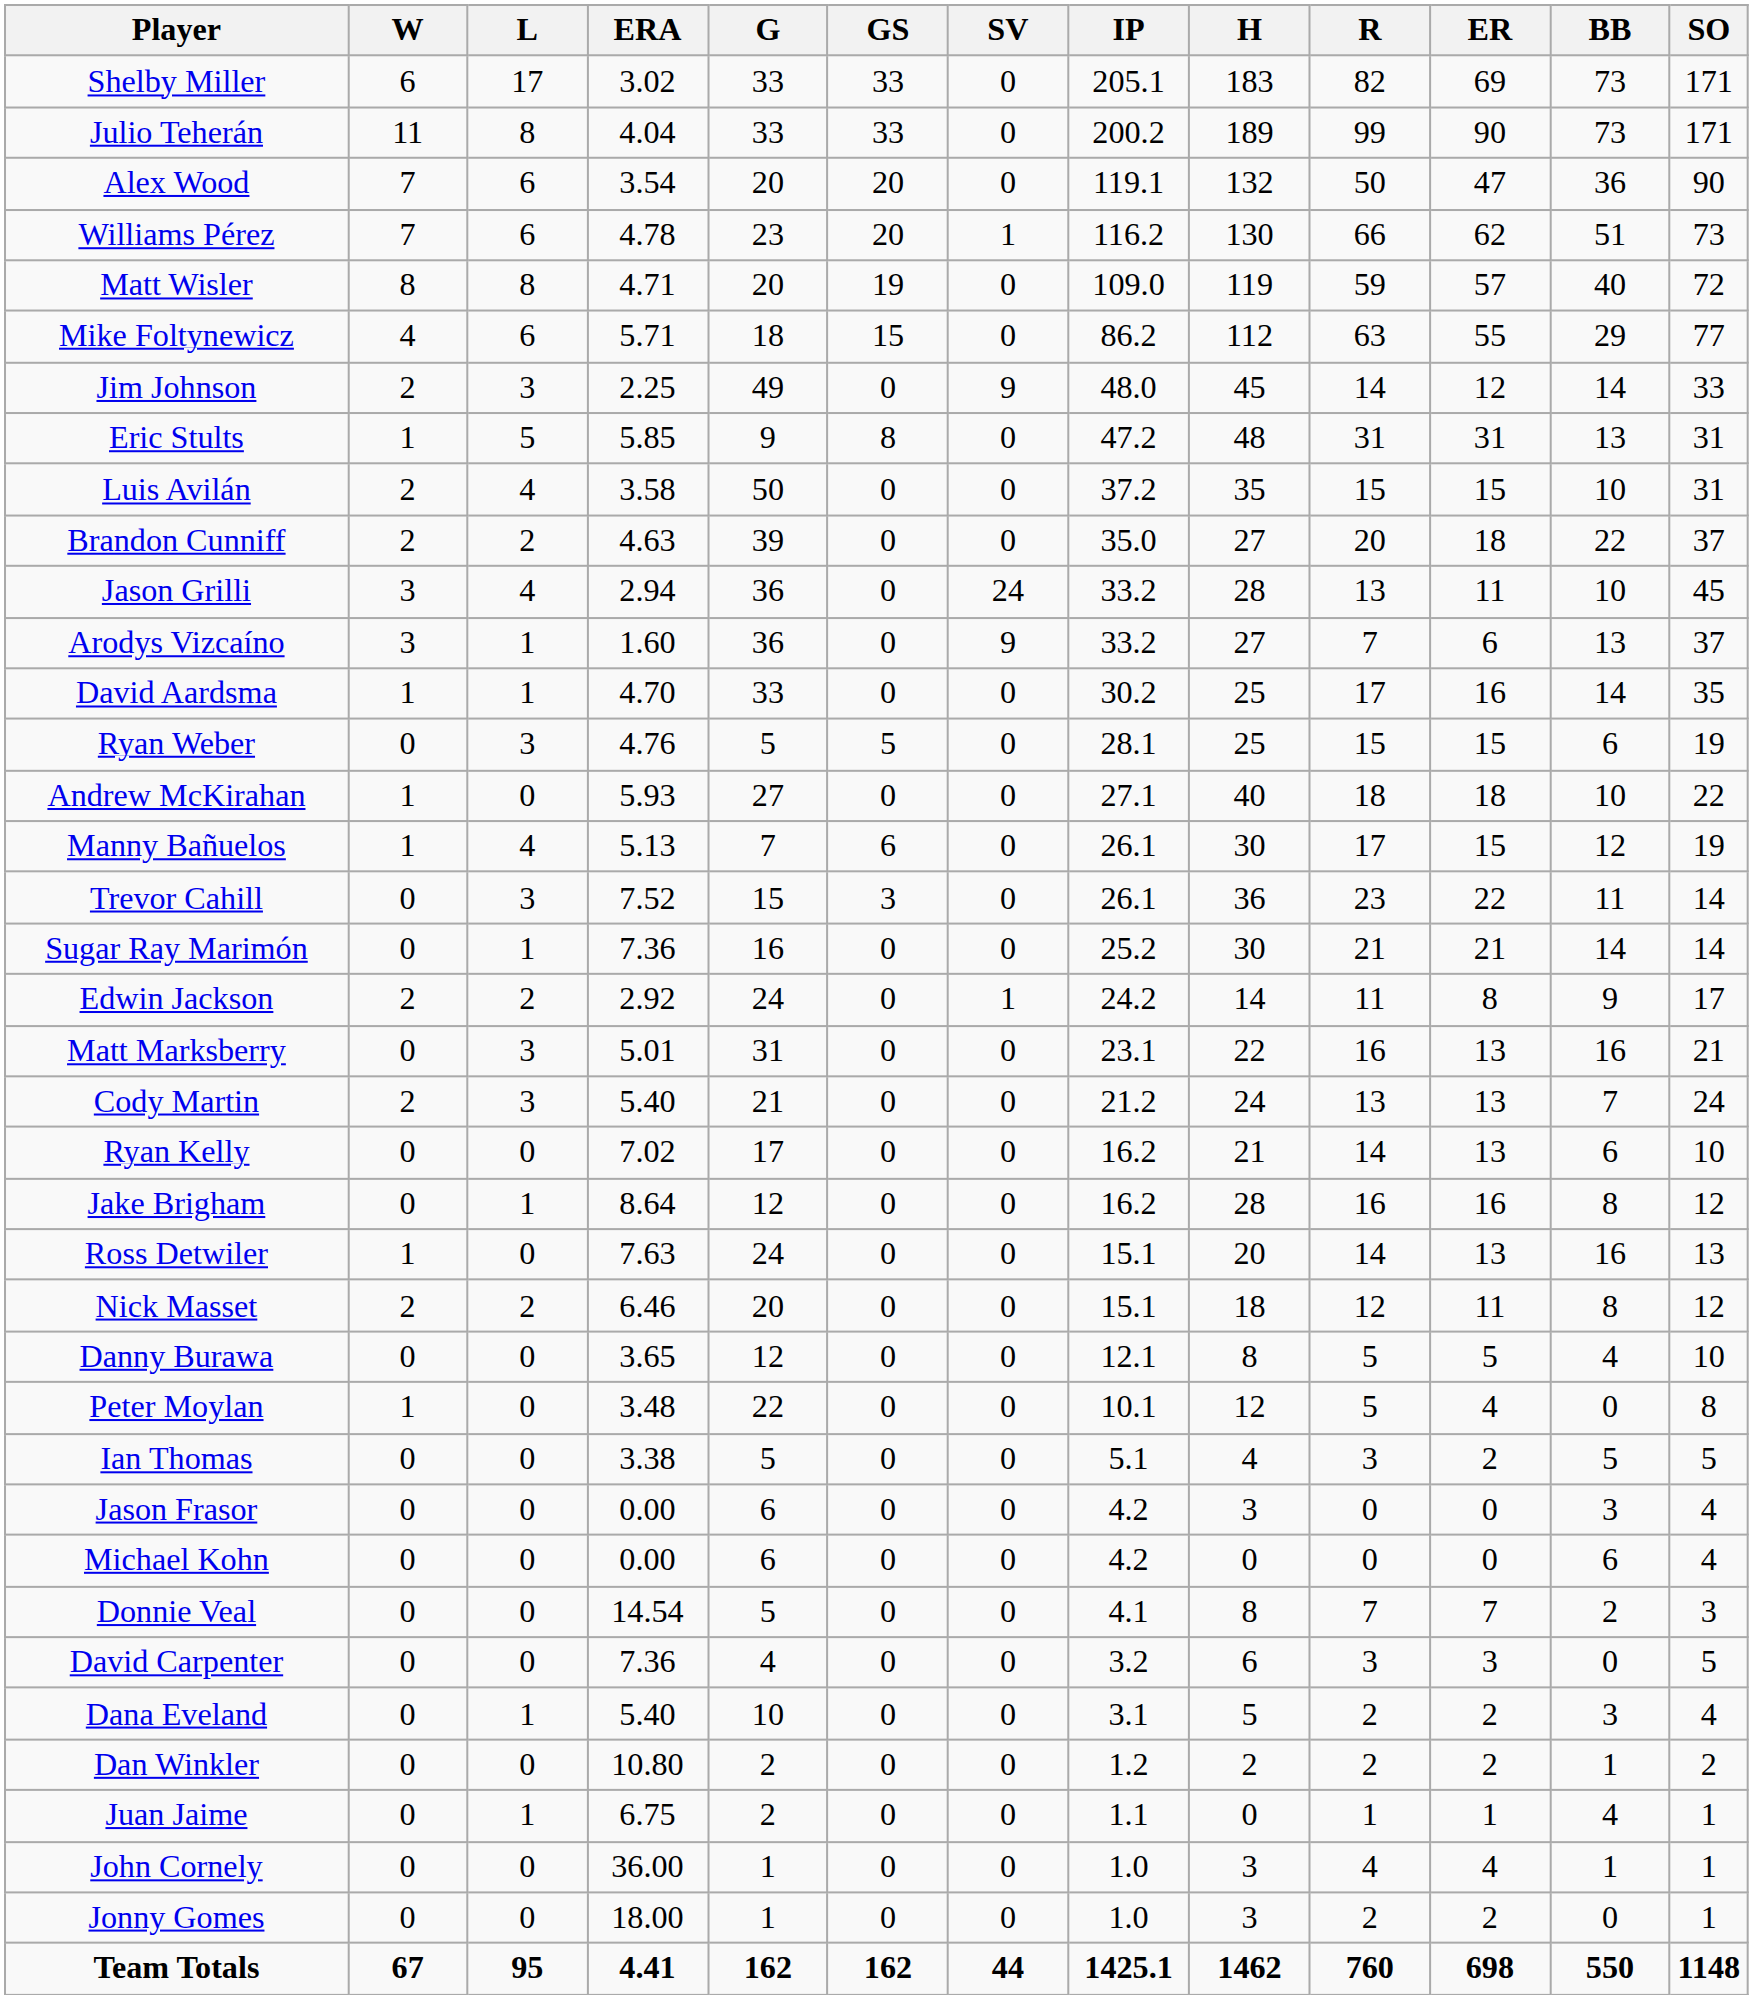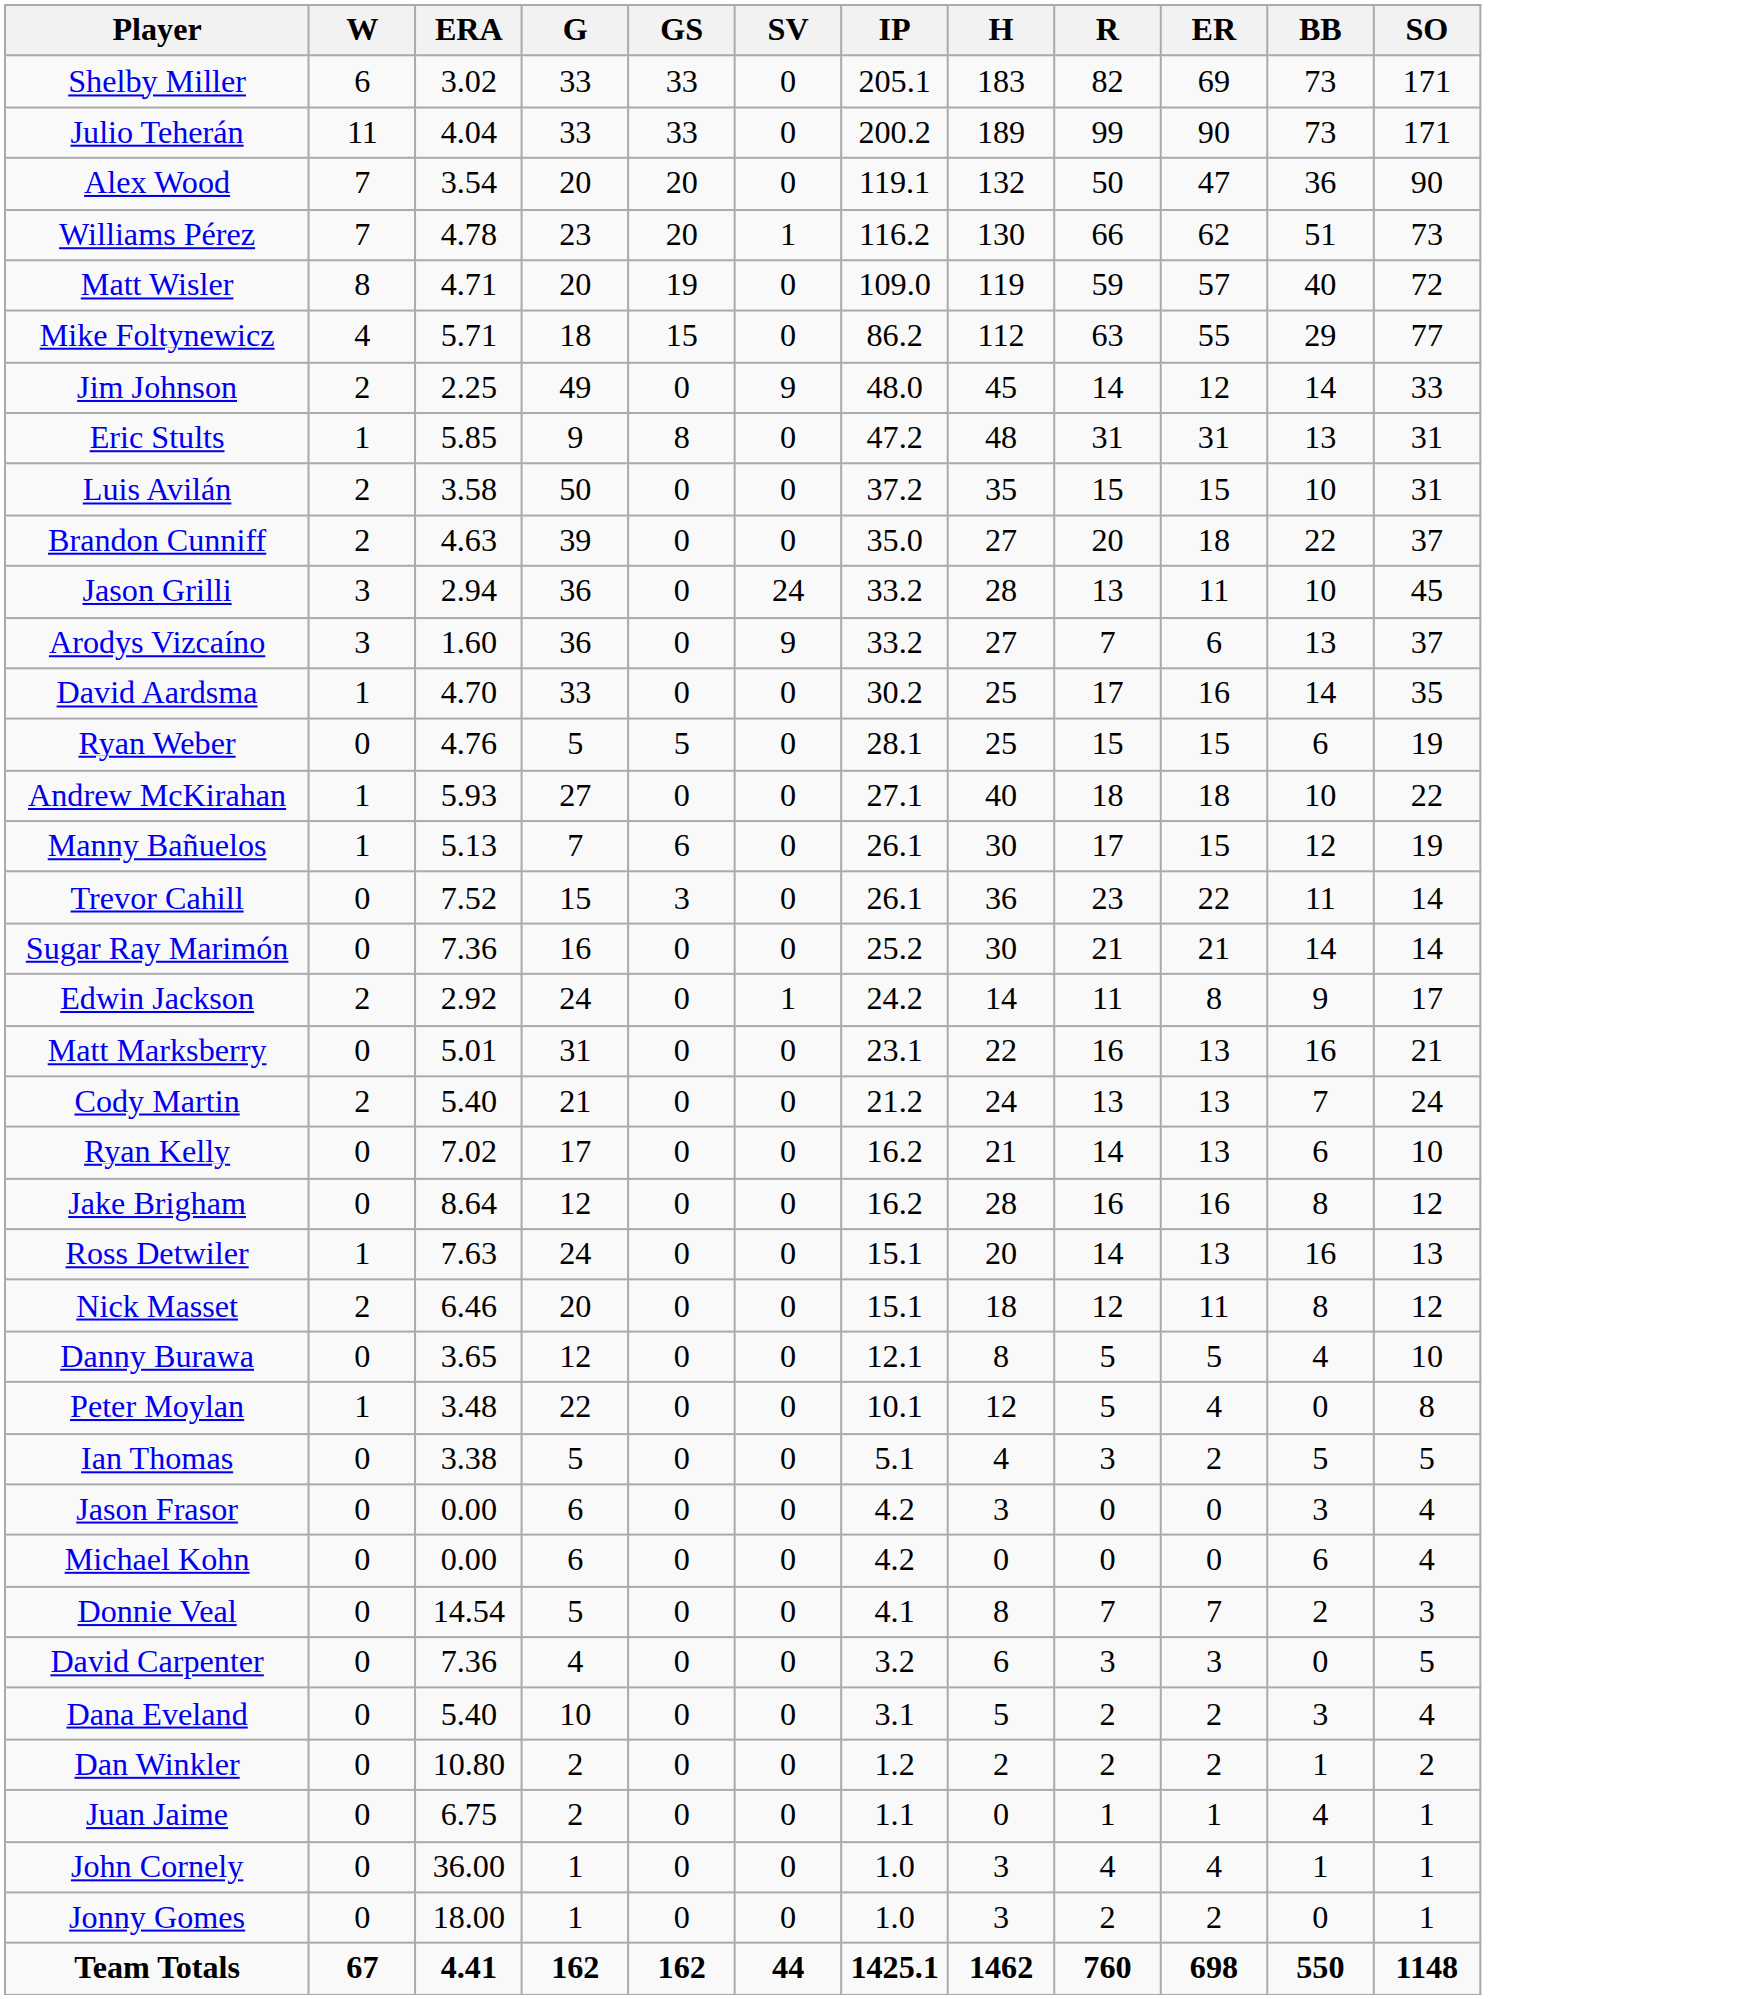- column: (527, 30)
